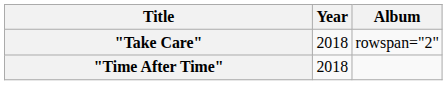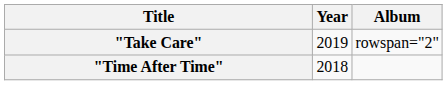(332, 42) 2018 -> (332, 42) 2019
